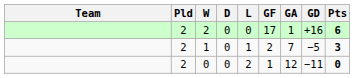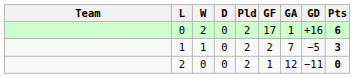columns swapped: (183, 13) <-> (248, 13)
